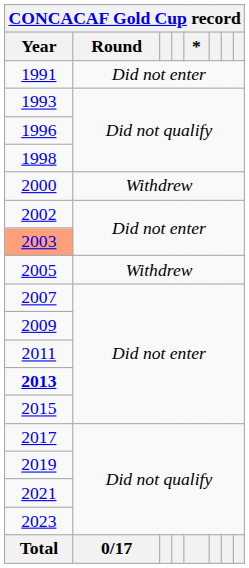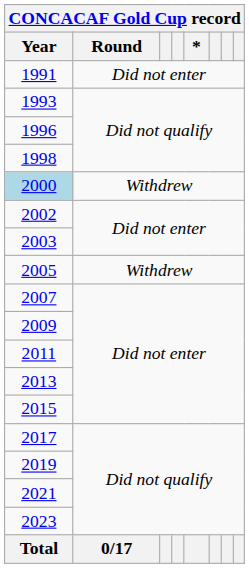(39, 185) no background -> (39, 185) lightblue background
(39, 241) lightsalmon background -> (39, 241) no background
(39, 381) bold -> (39, 381) normal
